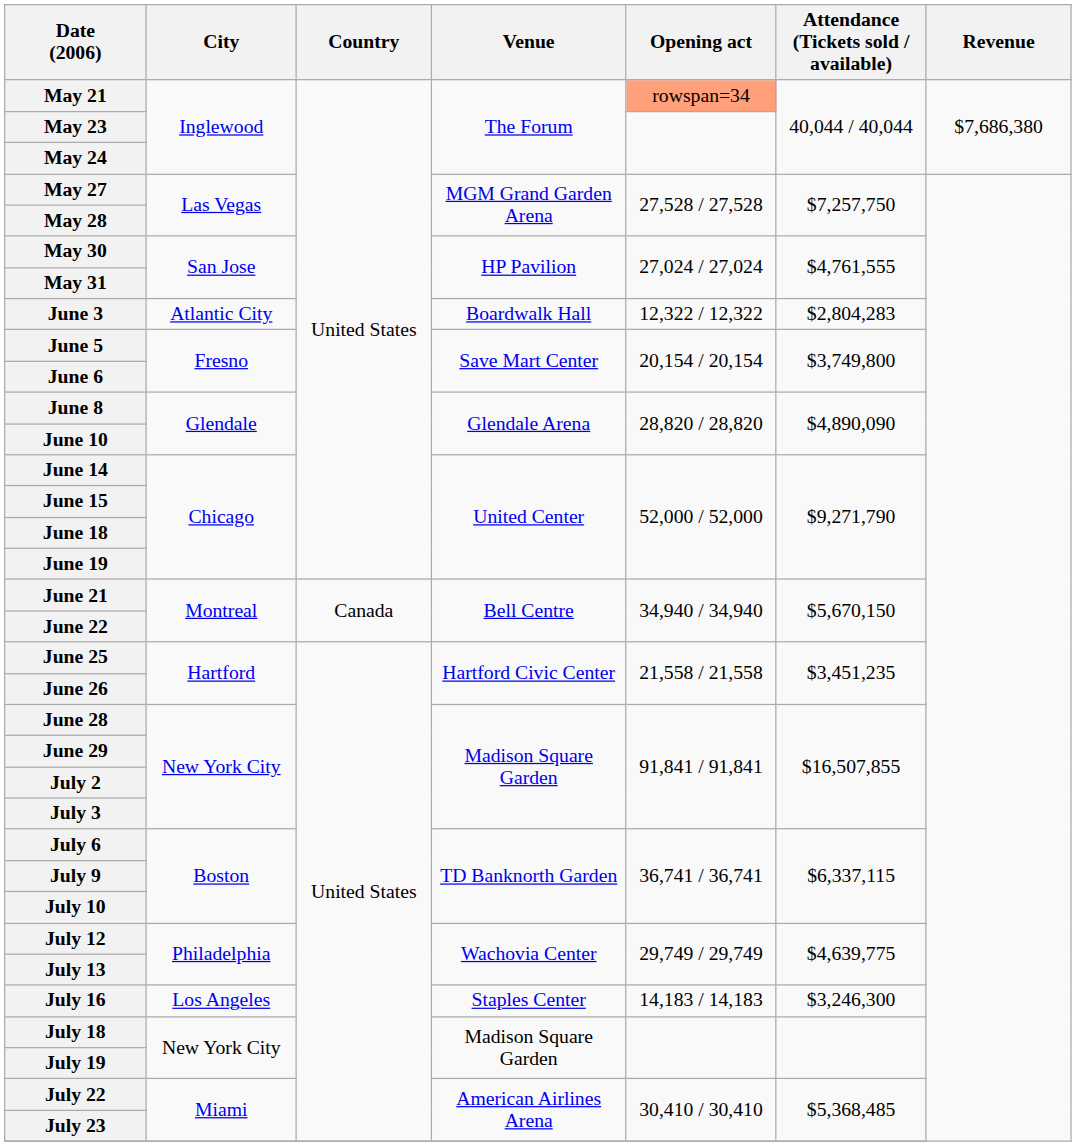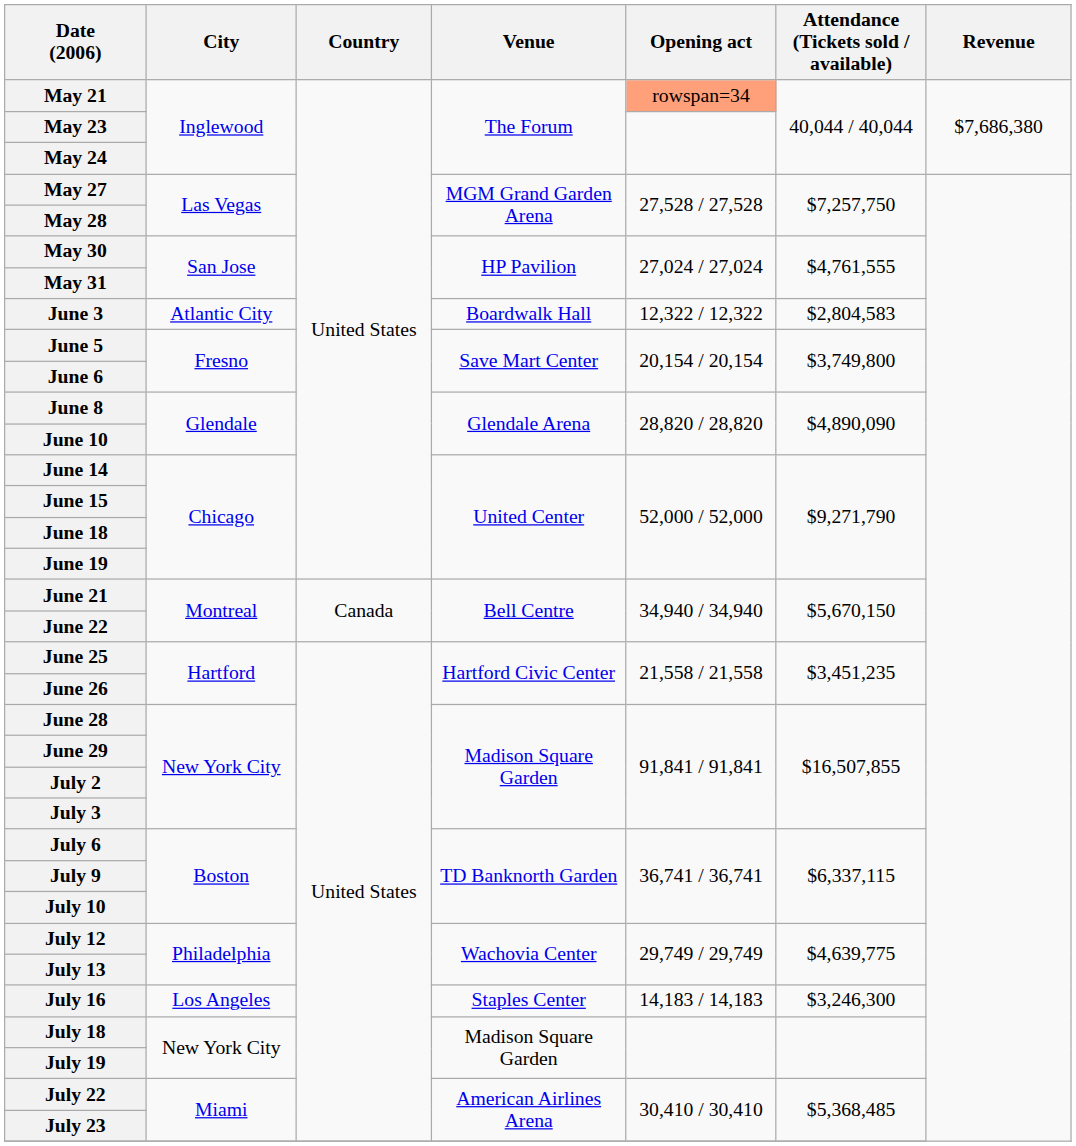(851, 314) $2,804,283 -> (851, 314) $2,804,583
